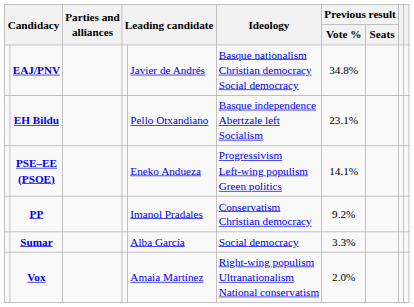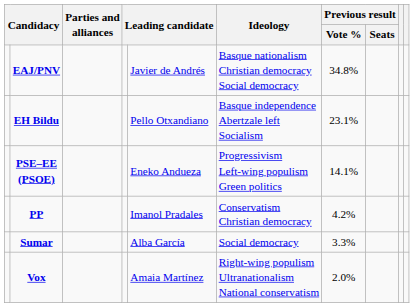(344, 214) 9.2% -> (344, 214) 4.2%
